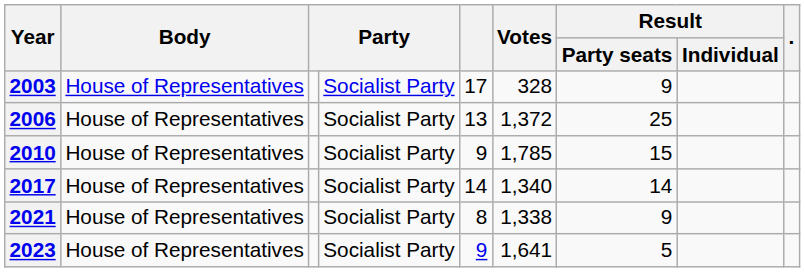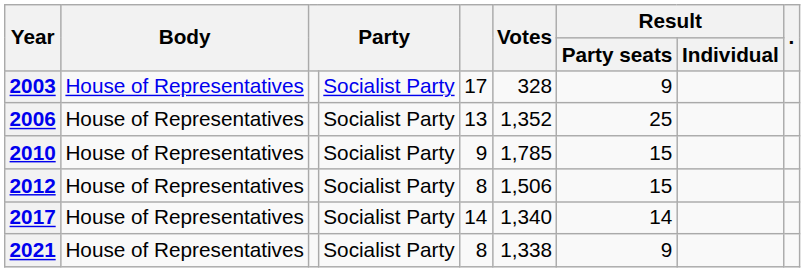(526, 120) 1,372 -> (526, 120) 1,352
+ row: (33, 185)
- row: (33, 251)
